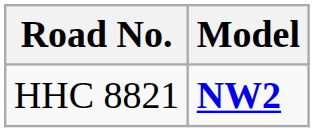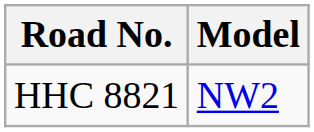(239, 94) bold -> (238, 94) normal
